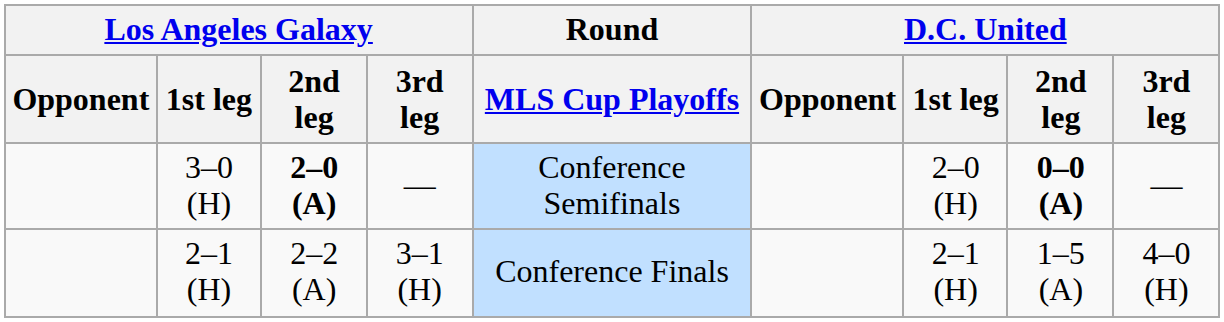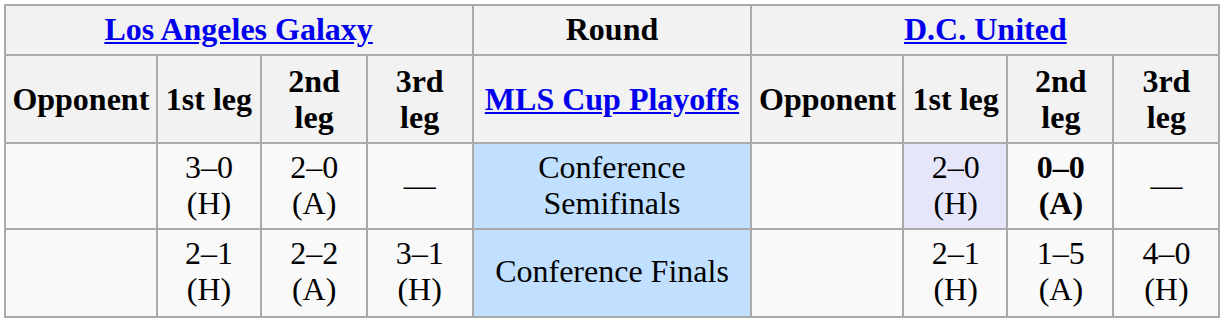(314, 185) bold -> (314, 185) normal
(956, 185) no background -> (956, 185) lavender background
